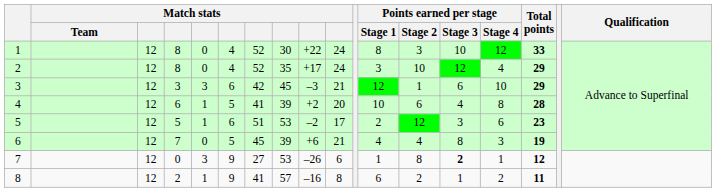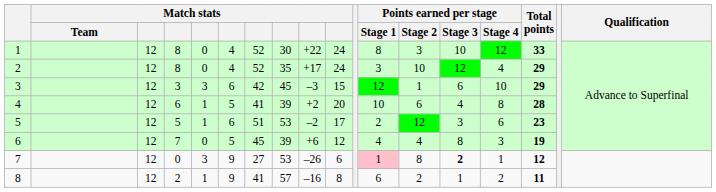(339, 86) 21 -> (339, 86) 15
(339, 141) 21 -> (339, 141) 12
(378, 159) no background -> (378, 159) pink background
